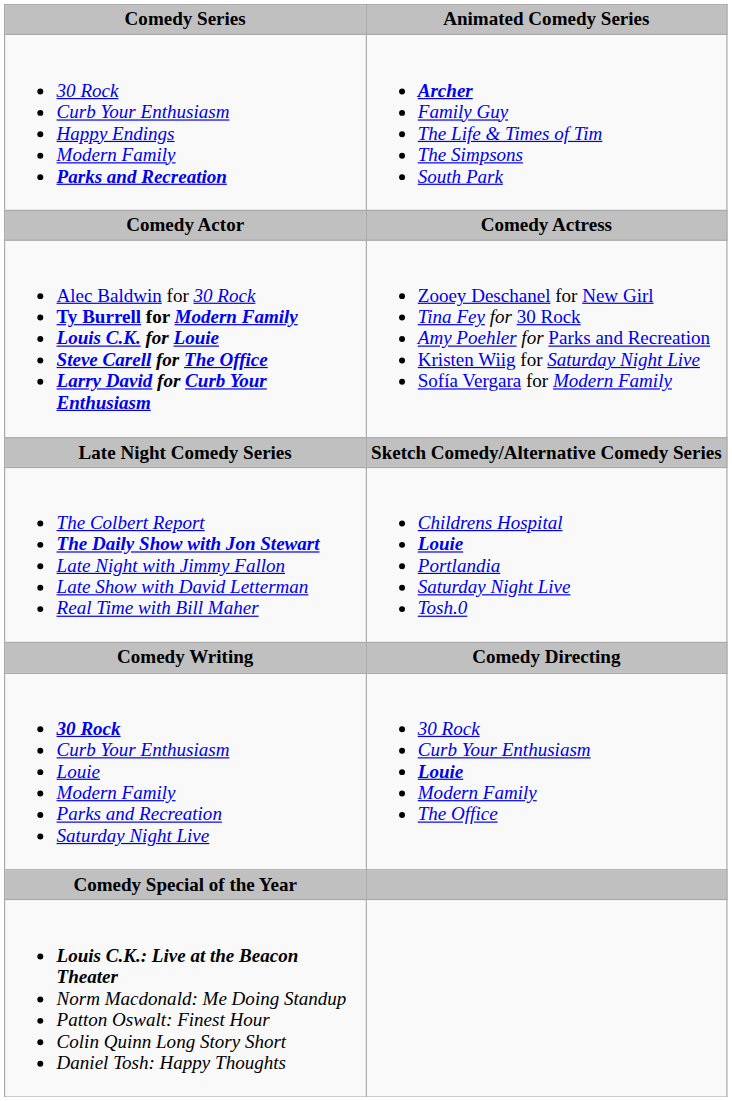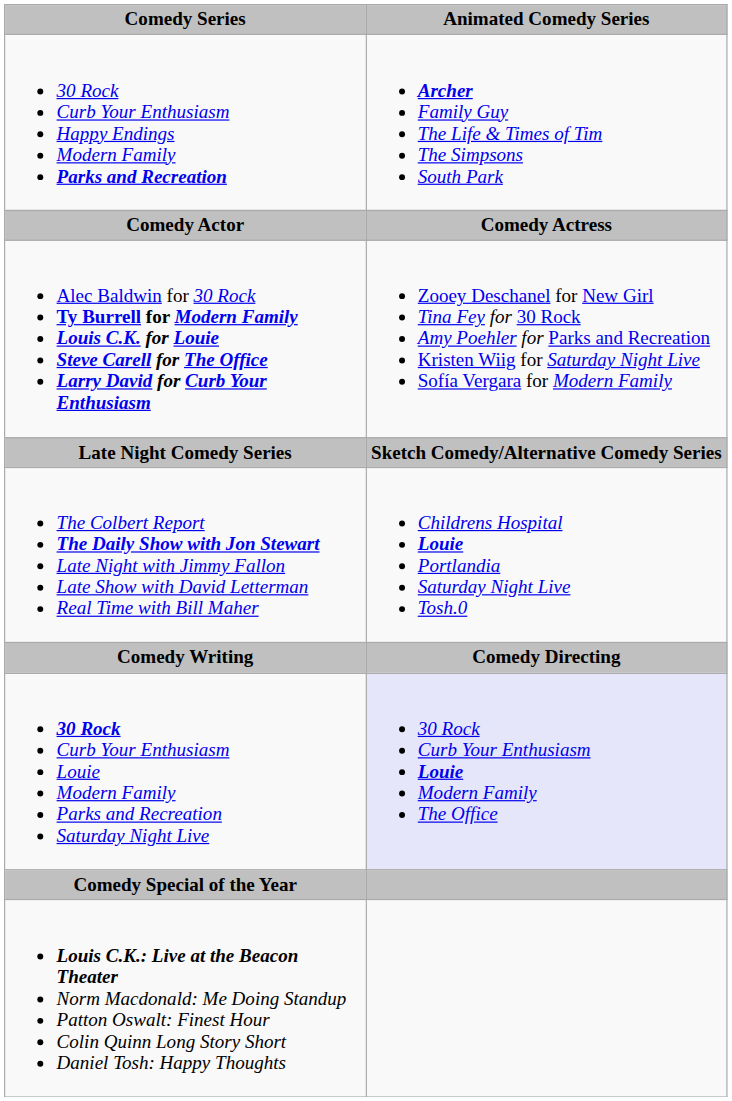(546, 771) no background -> (546, 771) lavender background
